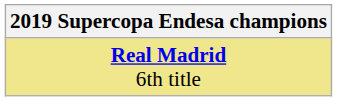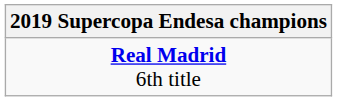(168, 66) khaki background -> (168, 66) no background
